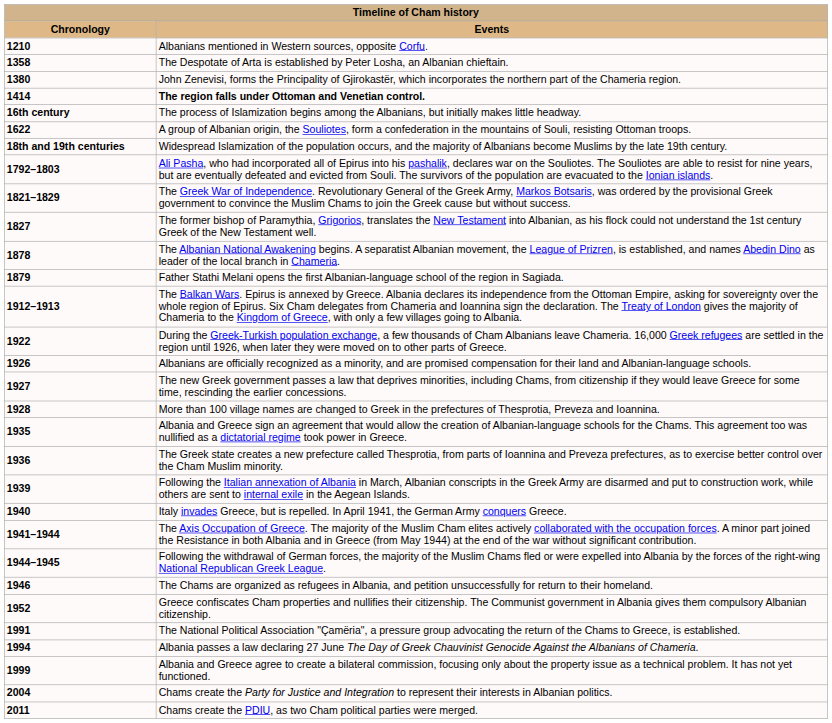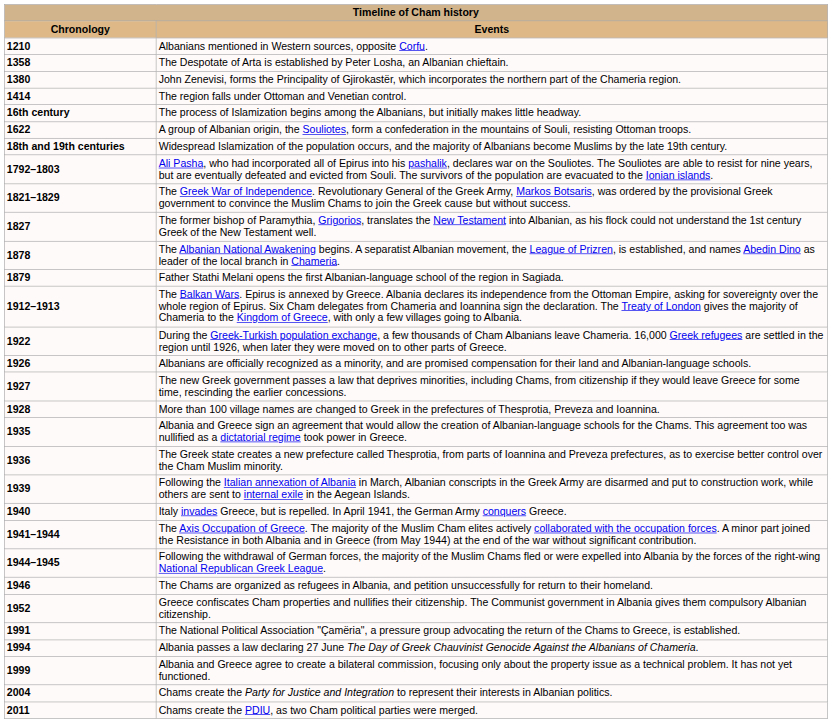(292, 96) bold -> (283, 96) normal
